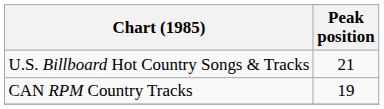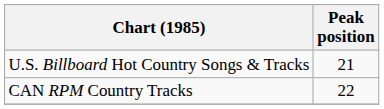(346, 90) 19 -> (346, 90) 22
